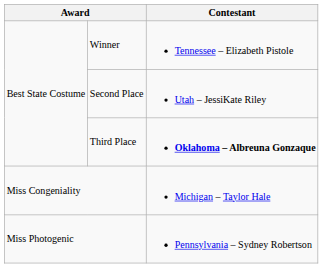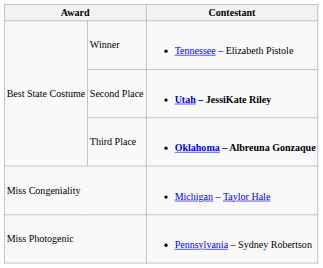(232, 100) normal -> (232, 100) bold
